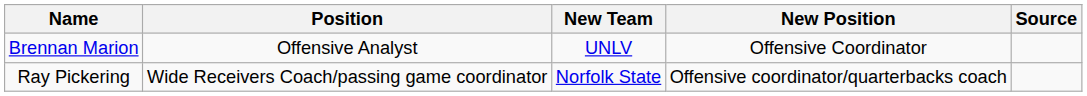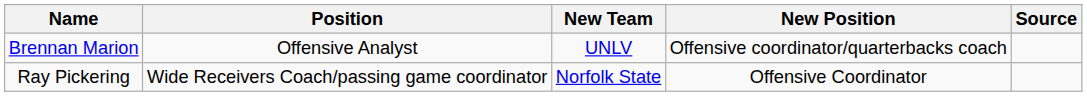(838, 47) Offensive Coordinator -> (838, 47) Offensive coordinator/quarterbacks coach
(838, 76) Offensive coordinator/quarterbacks coach -> (838, 76) Offensive Coordinator
